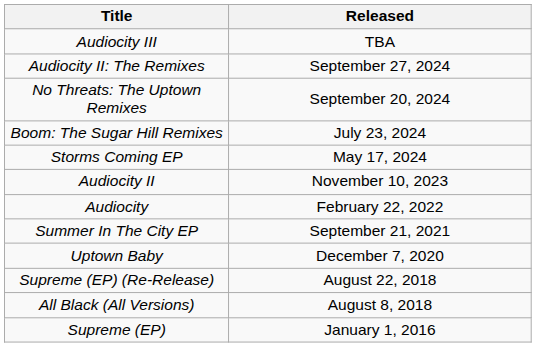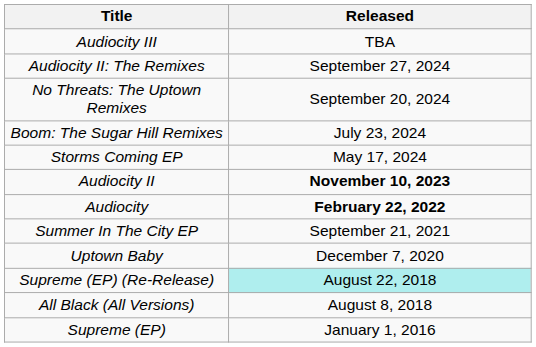(380, 181) normal -> (380, 181) bold
(380, 206) normal -> (380, 206) bold
(380, 280) no background -> (380, 280) paleturquoise background
